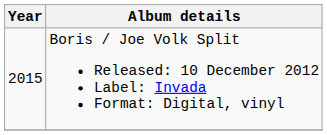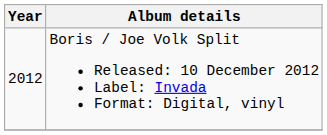(25, 79) 2015 -> (25, 79) 2012
